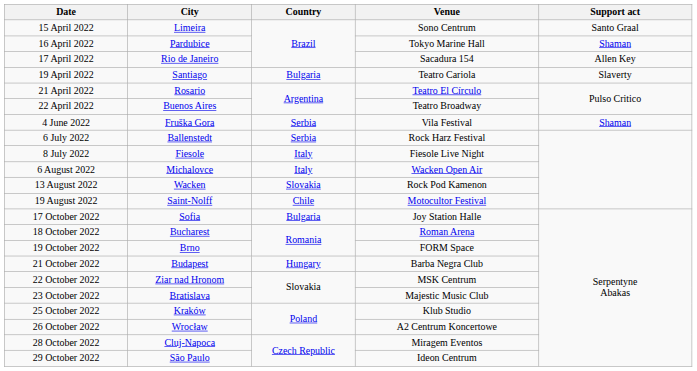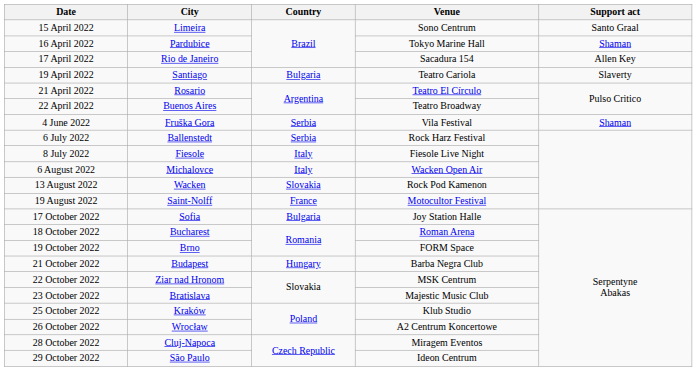(303, 201) Chile -> (303, 201) France
